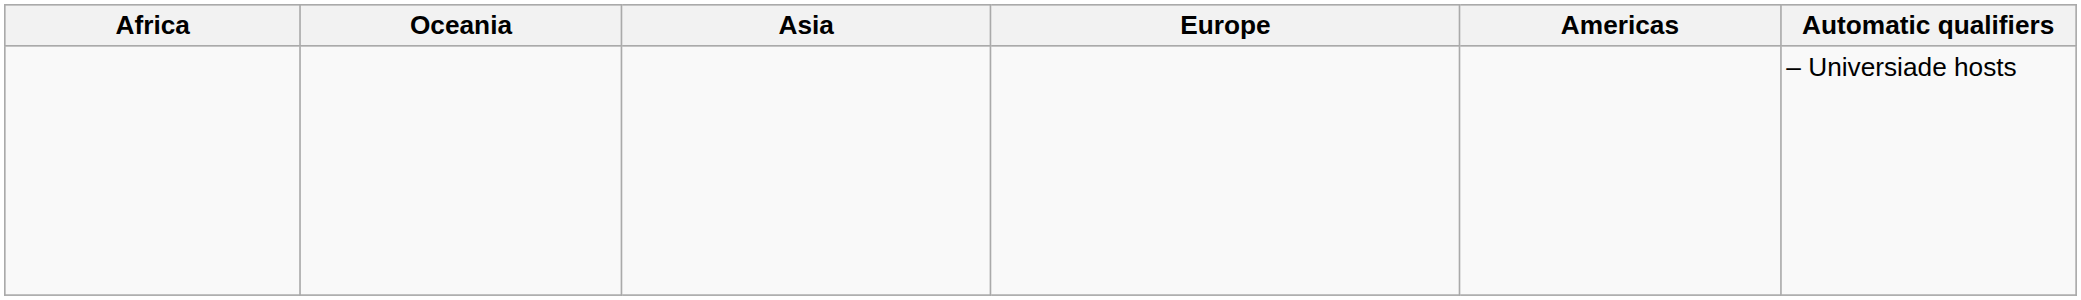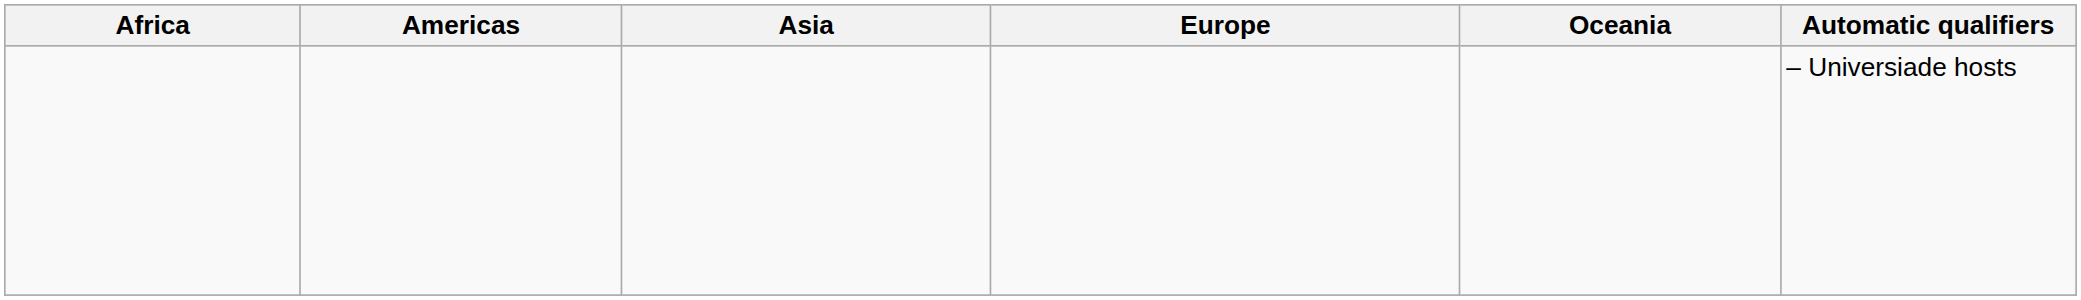columns swapped: (1620, 25) <-> (461, 25)
